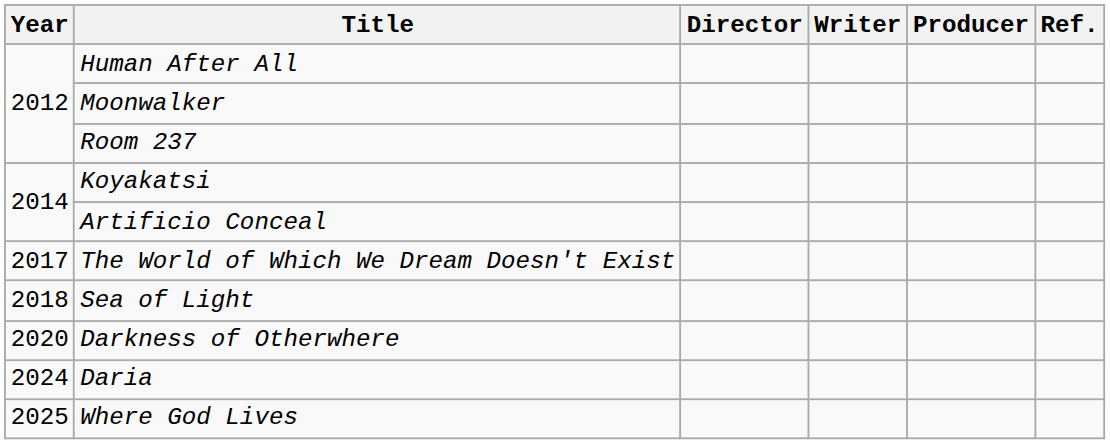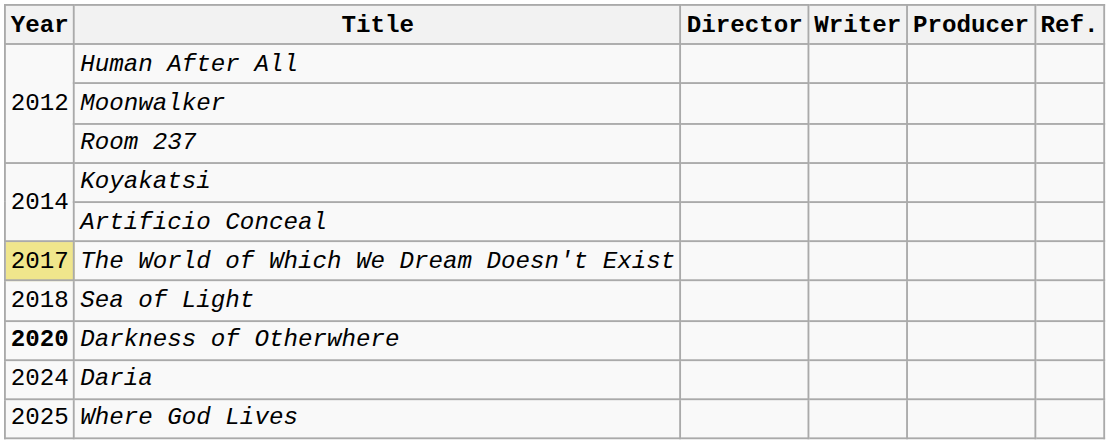(40, 261) no background -> (40, 261) khaki background
(40, 340) normal -> (40, 340) bold
